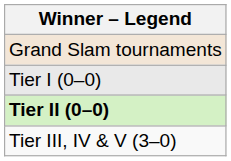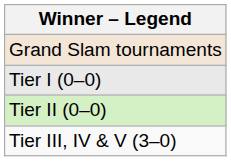(59, 110) bold -> (58, 110) normal
